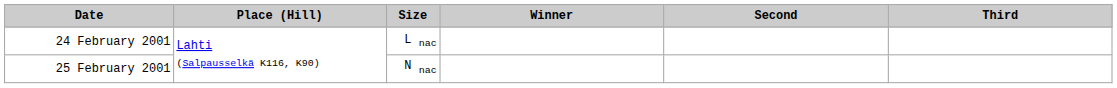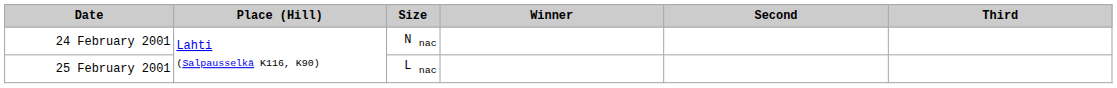(420, 41) L nac -> (420, 41) N nac
(420, 68) N nac -> (420, 68) L nac
